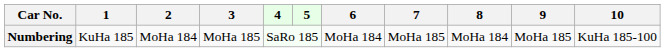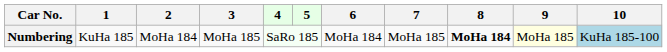(480, 36) normal -> (481, 36) bold
(543, 36) no background -> (545, 36) lightyellow background
(617, 36) no background -> (619, 36) lightblue background
